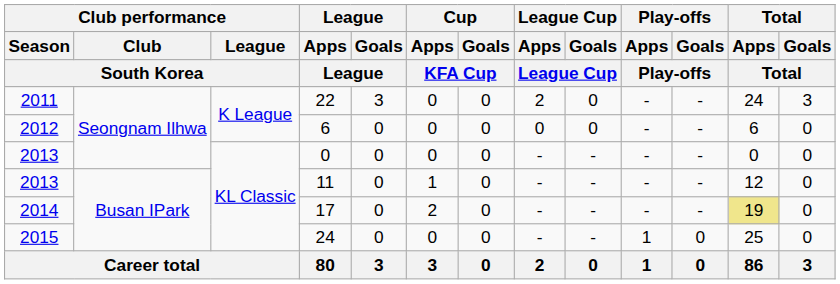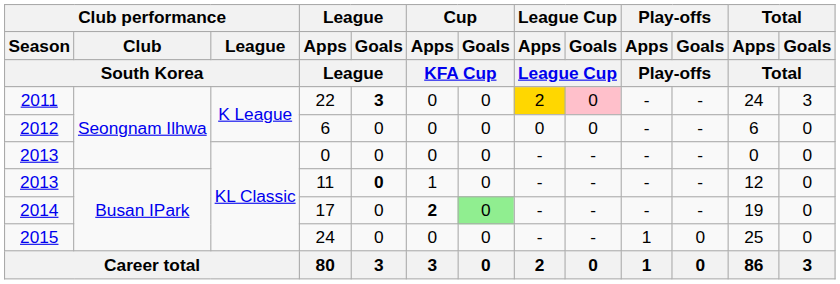(379, 100) normal -> (379, 100) bold
(540, 100) no background -> (540, 100) gold background
(593, 100) no background -> (593, 100) pink background
(379, 182) normal -> (379, 182) bold
(432, 210) normal -> (432, 210) bold
(486, 210) no background -> (486, 210) lightgreen background
(754, 210) khaki background -> (754, 210) no background
